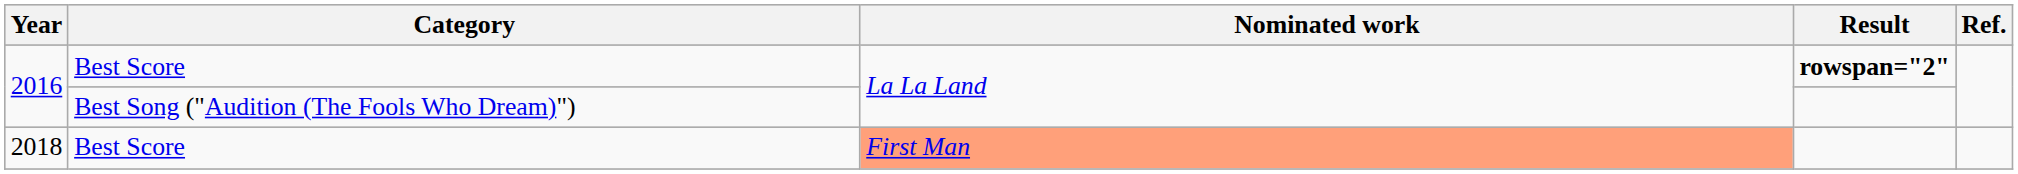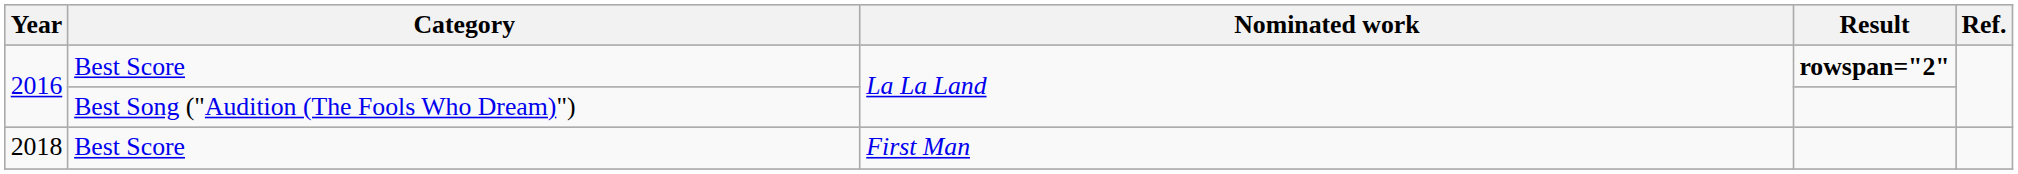(918, 147) lightsalmon background -> (918, 147) no background
